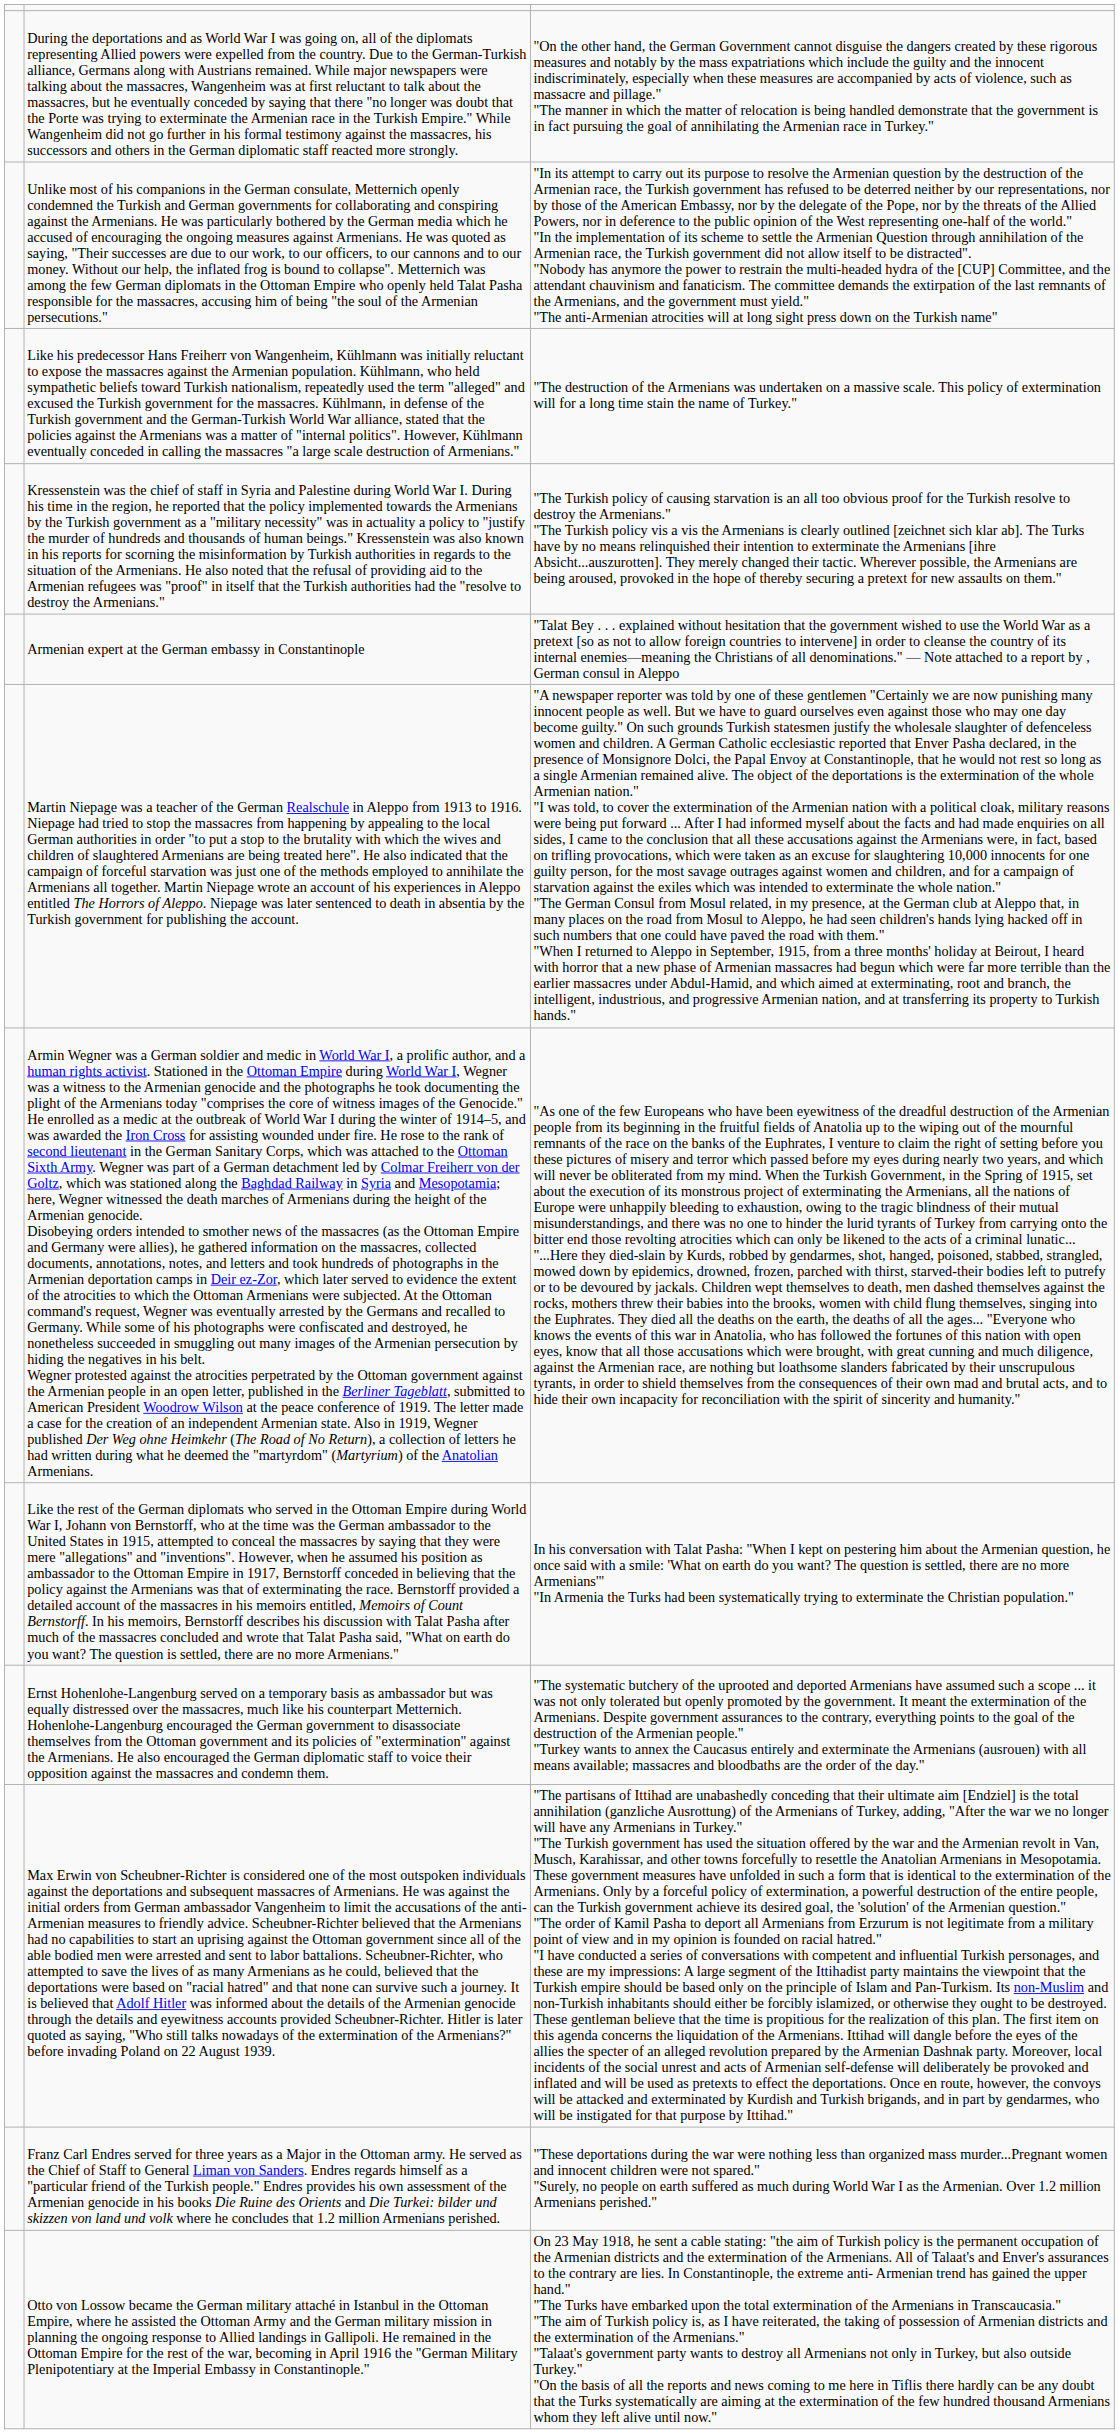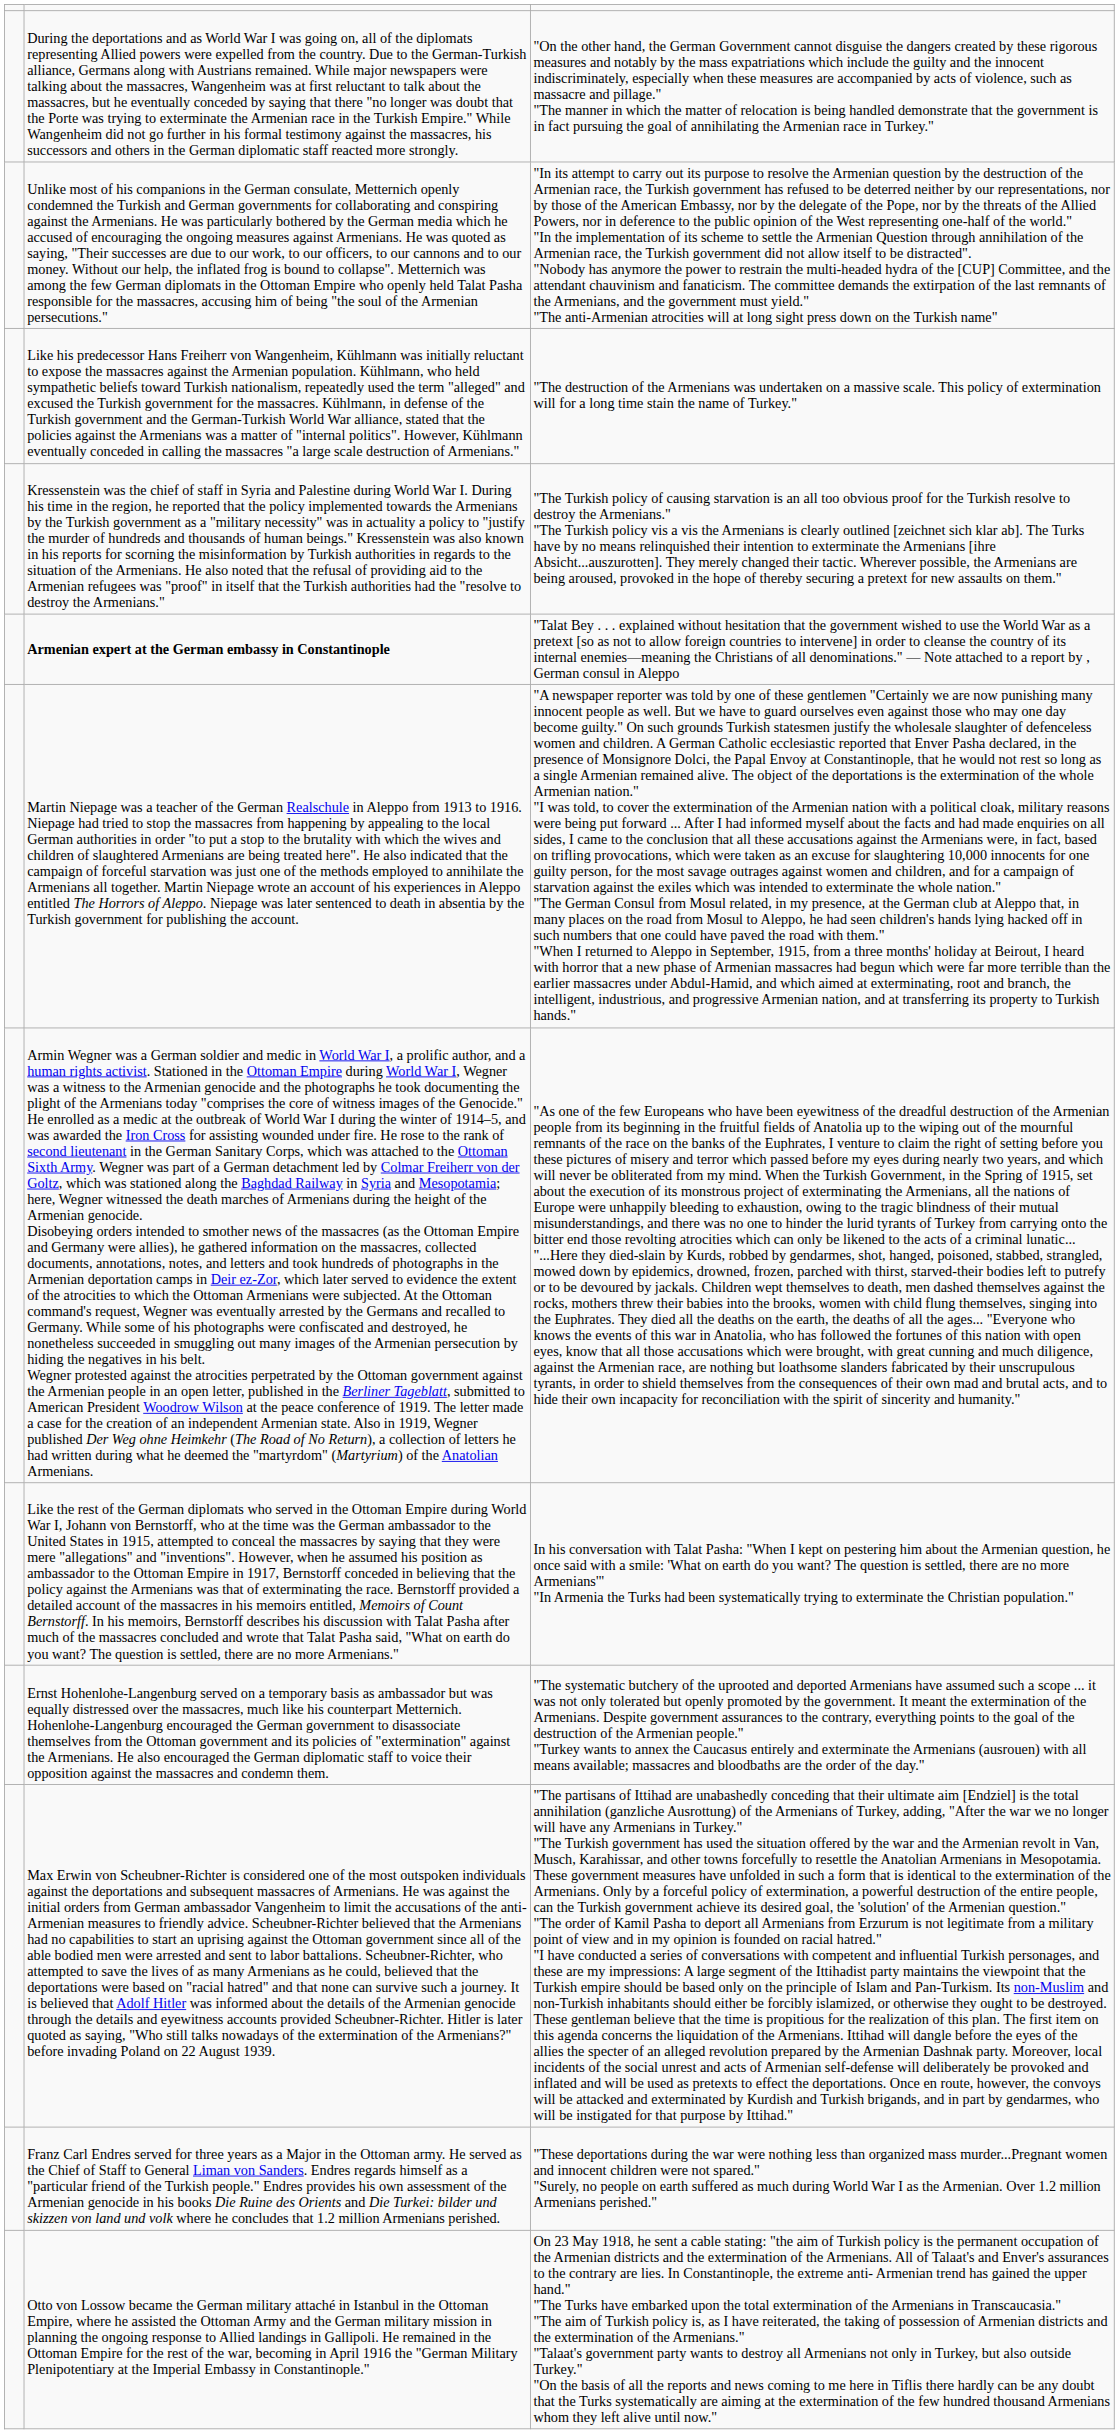(196, 649) normal -> (209, 649) bold
